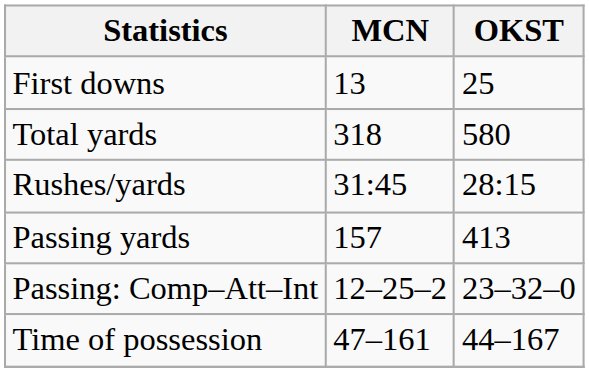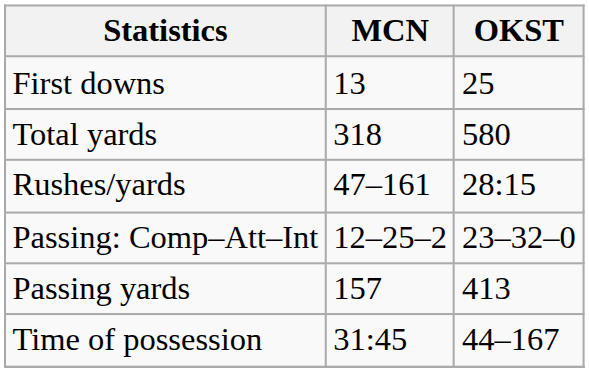(370, 185) 31:45 -> (382, 185) 47–161
rows swapped: (101, 236) <-> (165, 288)
(382, 339) 47–161 -> (370, 339) 31:45
